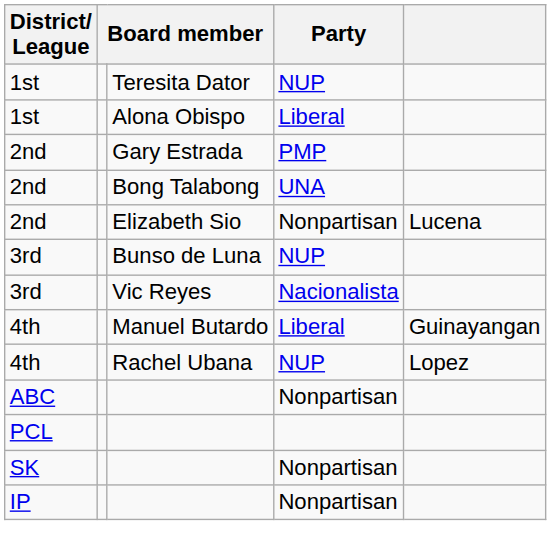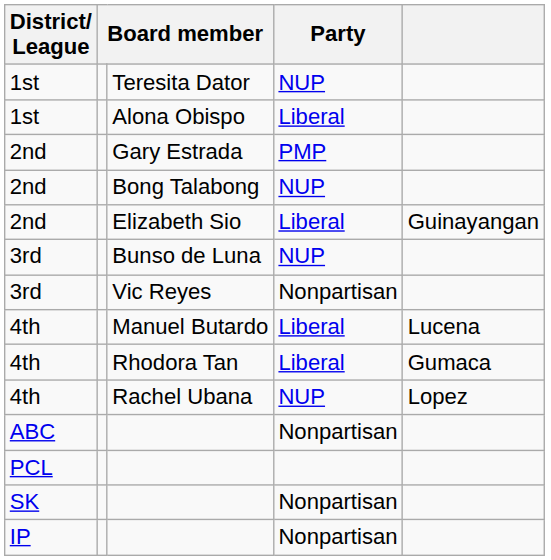(302, 186) UNA -> (302, 186) NUP
(338, 221) Nonpartisan -> (312, 221) Liberal
(445, 221) Lucena -> (473, 221) Guinayangan
(339, 291) Nacionalista -> (338, 291) Nonpartisan
(475, 326) Guinayangan -> (444, 326) Lucena
+ row: (25, 362)
